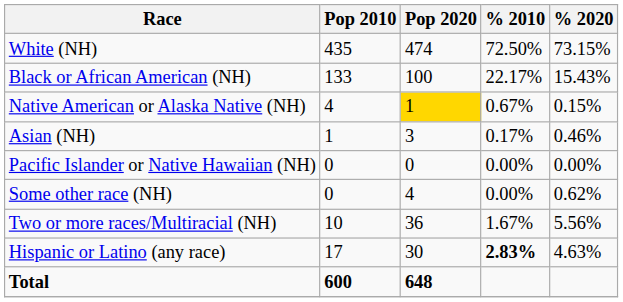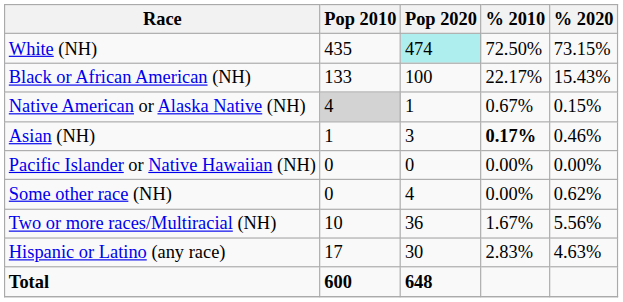(419, 48) no background -> (419, 48) paleturquoise background
(329, 106) no background -> (329, 106) lightgrey background
(410, 106) gold background -> (410, 106) no background
(509, 135) normal -> (511, 135) bold
(511, 252) bold -> (509, 252) normal
